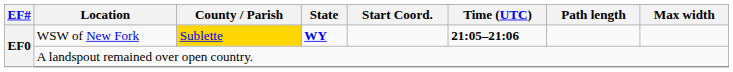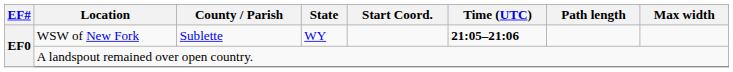(201, 35) gold background -> (201, 35) no background
(316, 35) bold -> (315, 35) normal
